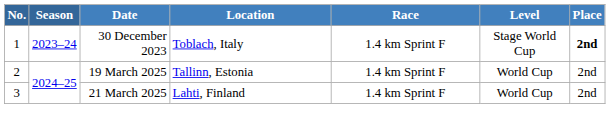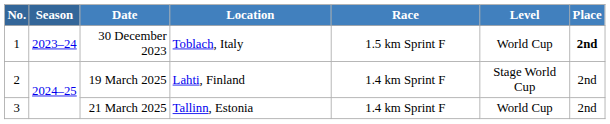(405, 43) 1.4 km Sprint F -> (405, 43) 1.5 km Sprint F
(525, 43) Stage World Cup -> (525, 43) World Cup
(213, 72) Tallinn, Estonia -> (209, 79) Lahti, Finland
(525, 72) World Cup -> (525, 79) Stage World Cup
(209, 93) Lahti, Finland -> (213, 108) Tallinn, Estonia
